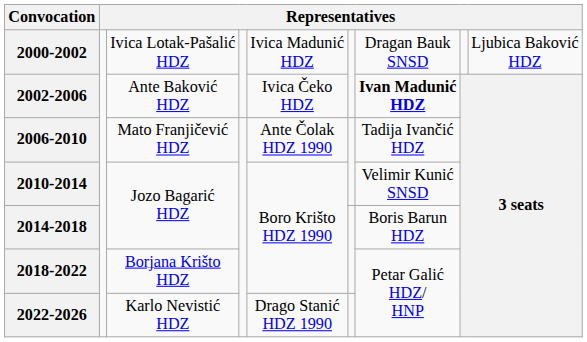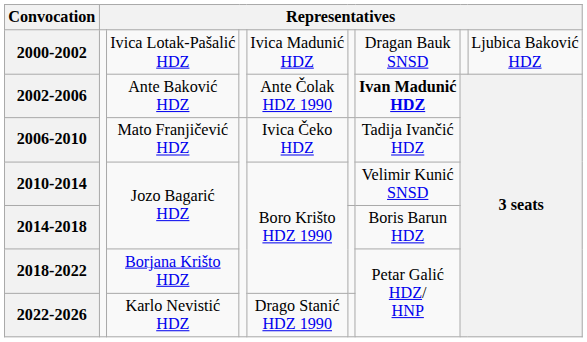(297, 95) Ivica Čeko HDZ -> (297, 95) Ante Čolak HDZ 1990
(297, 139) Ante Čolak HDZ 1990 -> (297, 139) Ivica Čeko HDZ
